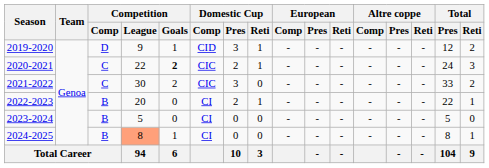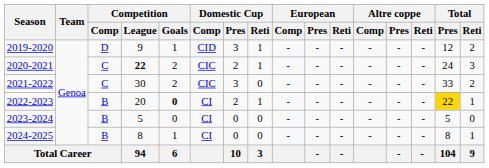(140, 66) normal -> (140, 66) bold
(175, 66) bold -> (175, 66) normal
(175, 101) normal -> (175, 101) bold
(448, 101) no background -> (448, 101) gold background
(140, 136) lightsalmon background -> (140, 136) no background
